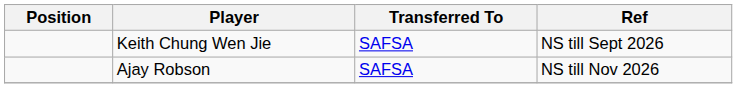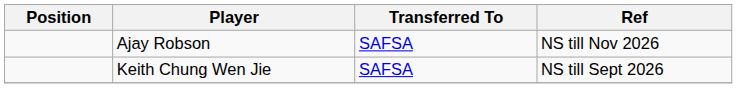rows swapped: (194, 43) <-> (163, 69)
